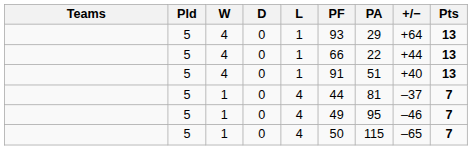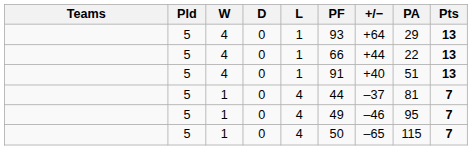columns swapped: (374, 14) <-> (411, 14)
